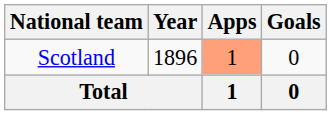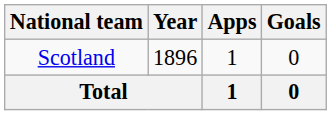(232, 57) lightsalmon background -> (232, 57) no background
